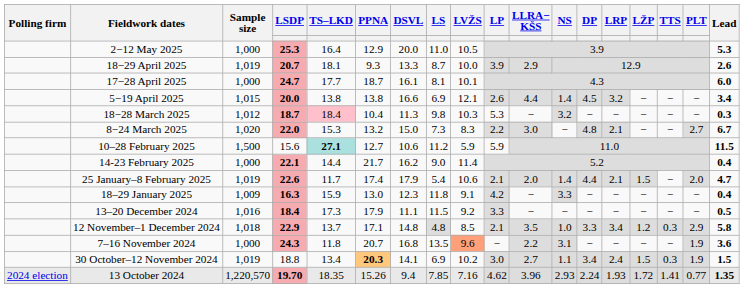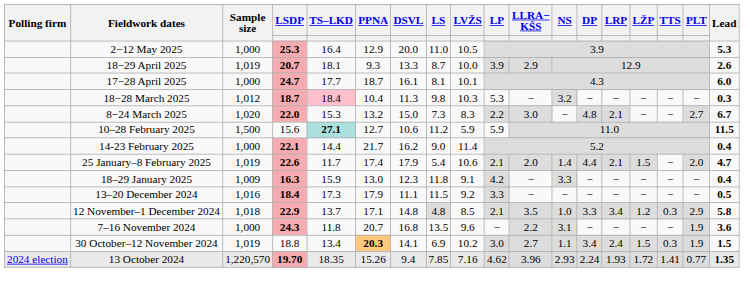- row: (146, 98)
(468, 244) lightsalmon background -> (468, 227) no background
